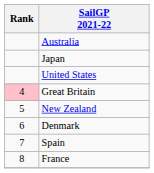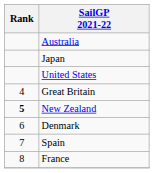(22, 91) pink background -> (22, 91) no background
(22, 108) normal -> (22, 108) bold
